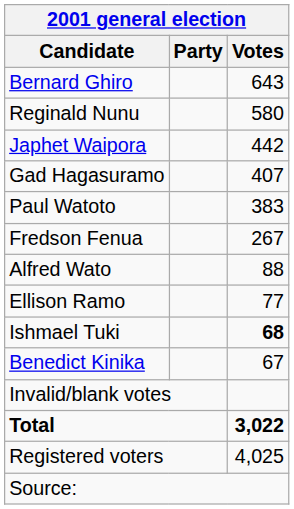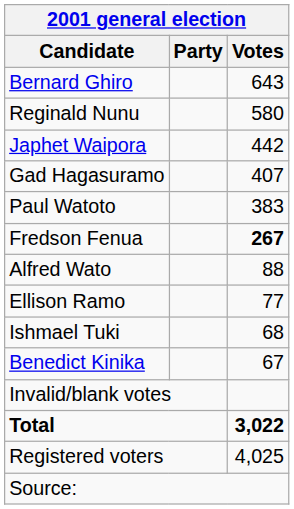(268, 238) normal -> (268, 238) bold
(273, 332) bold -> (273, 332) normal
